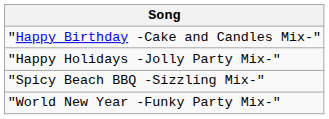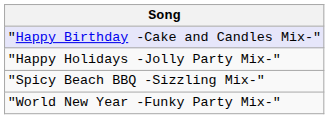(164, 37) no background -> (164, 37) lavender background
